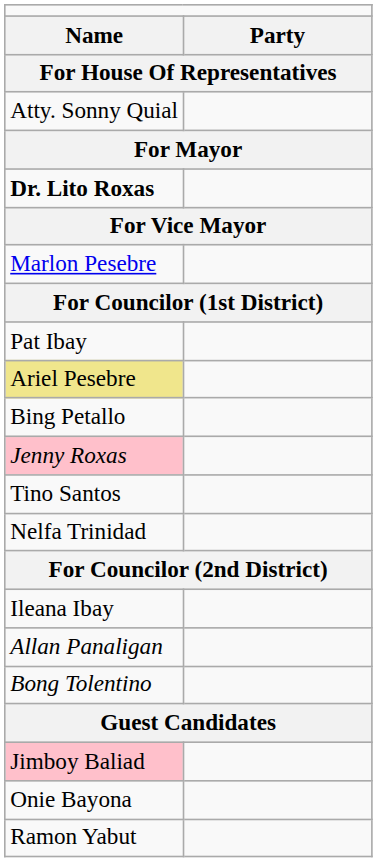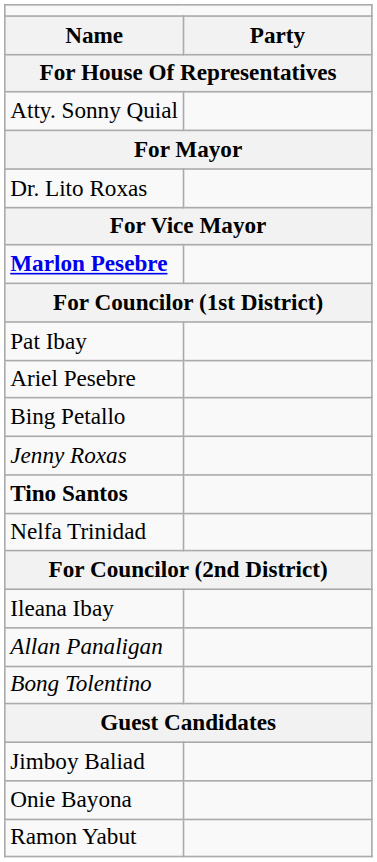(82, 187) bold -> (79, 187) normal
(83, 264) normal -> (89, 264) bold
(73, 379) khaki background -> (73, 379) no background
(68, 455) pink background -> (68, 455) no background
(66, 493) normal -> (69, 493) bold
(77, 761) pink background -> (77, 761) no background
